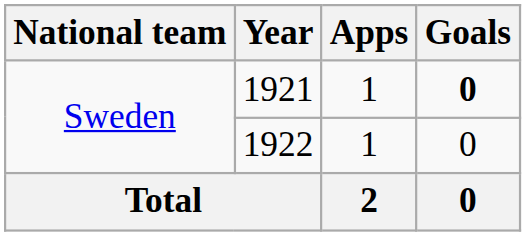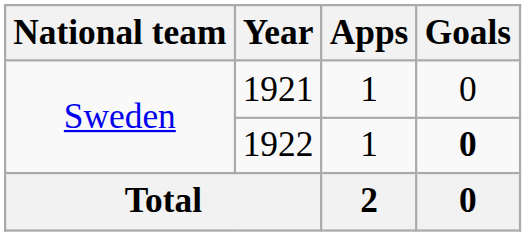(468, 88) bold -> (468, 88) normal
(468, 144) normal -> (468, 144) bold
